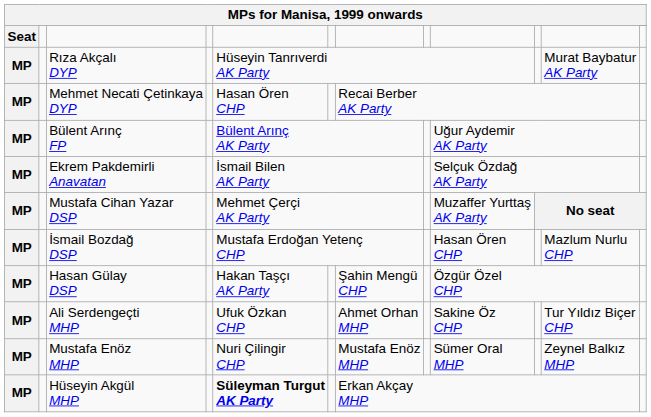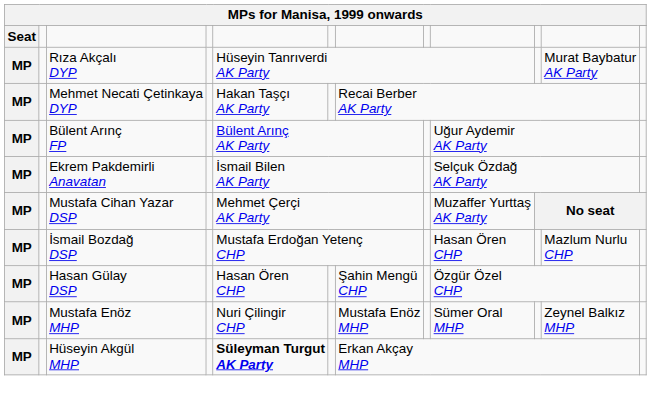(252, 101) Hasan Ören CHP -> (253, 101) Hakan Taşçı AK Party
(253, 283) Hakan Taşçı AK Party -> (252, 283) Hasan Ören CHP
- row: (94, 320)
